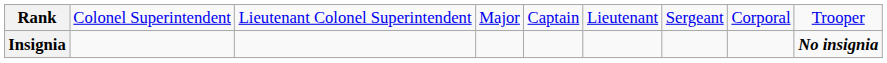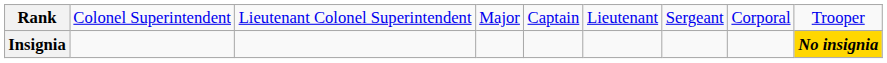(838, 44) no background -> (838, 44) gold background
